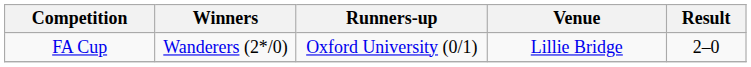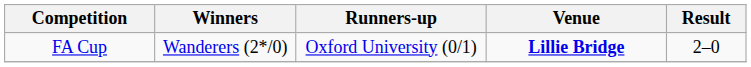(577, 47) normal -> (576, 47) bold
